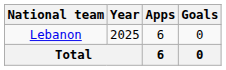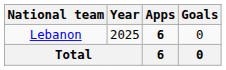(160, 35) normal -> (160, 35) bold
